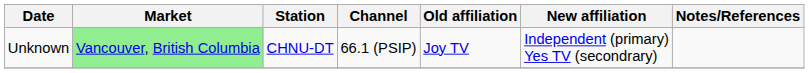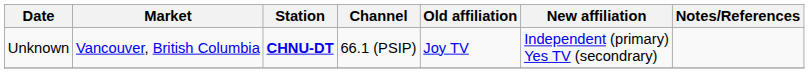(168, 47) lightgreen background -> (168, 47) no background
(300, 47) normal -> (300, 47) bold
